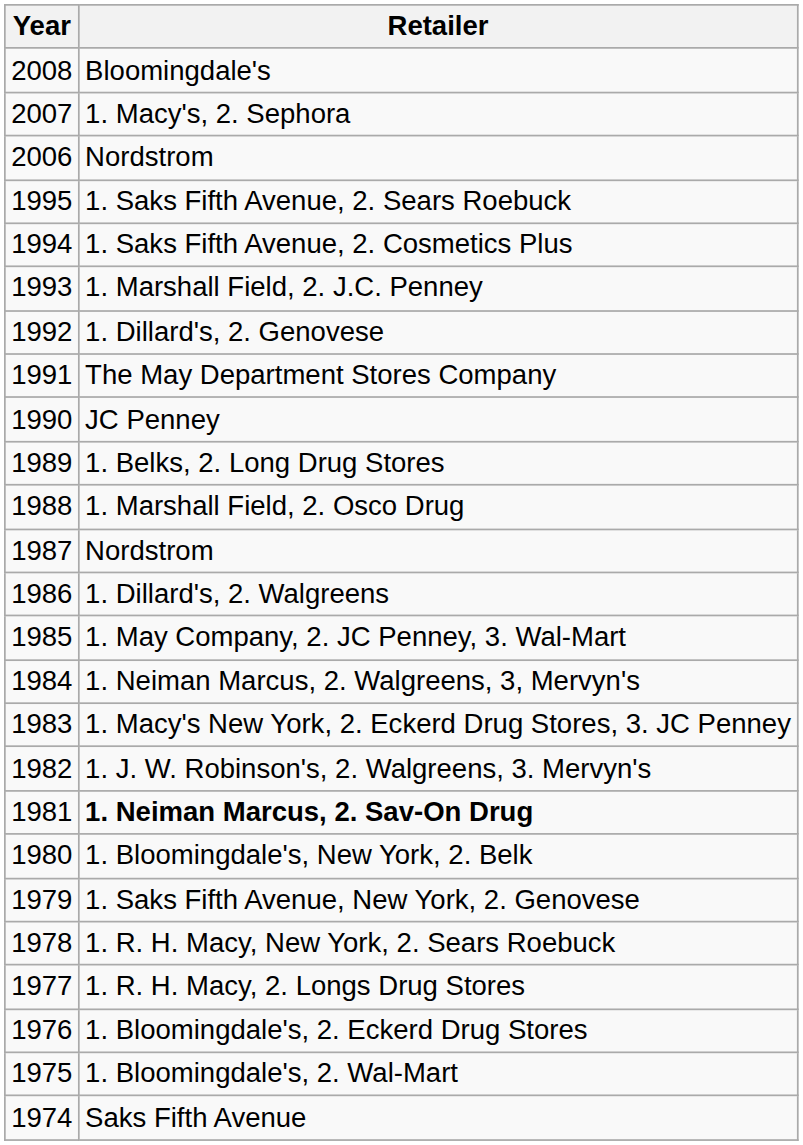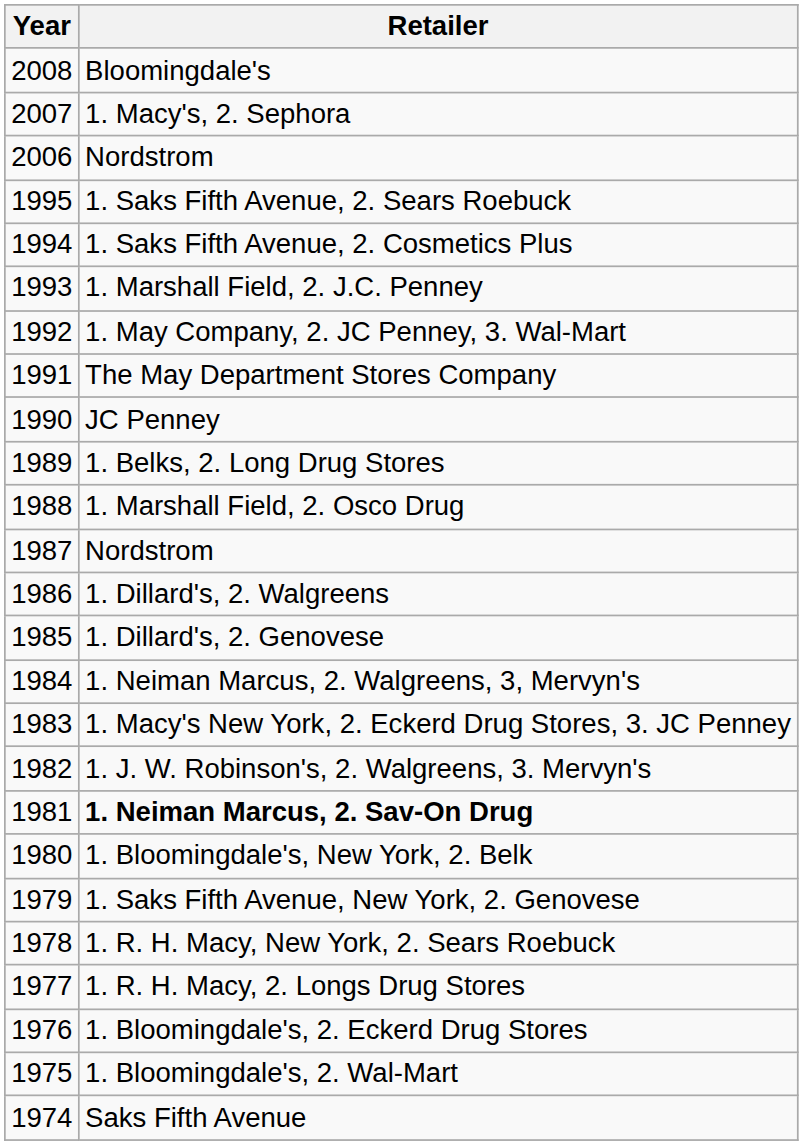(235, 331) 1. Dillard's, 2. Genovese -> (356, 331) 1. May Company, 2. JC Penney, 3. Wal-Mart
(356, 637) 1. May Company, 2. JC Penney, 3. Wal-Mart -> (235, 637) 1. Dillard's, 2. Genovese
